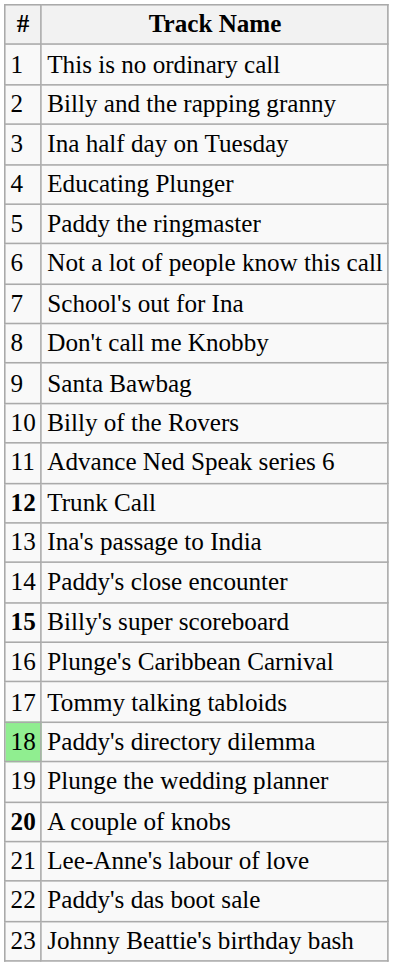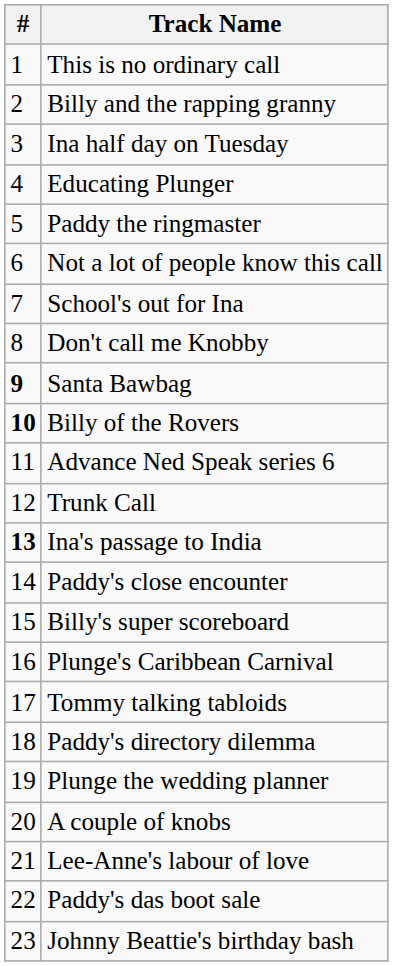(17, 382) normal -> (17, 382) bold
(23, 422) normal -> (23, 422) bold
(23, 502) bold -> (23, 502) normal
(23, 542) normal -> (23, 542) bold
(23, 622) bold -> (23, 622) normal
(23, 741) lightgreen background -> (23, 741) no background
(23, 821) bold -> (23, 821) normal
